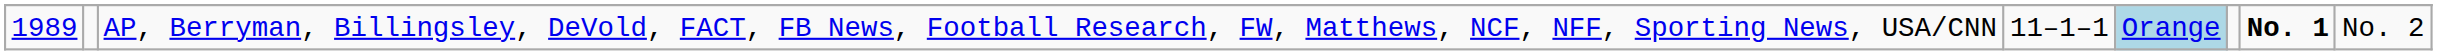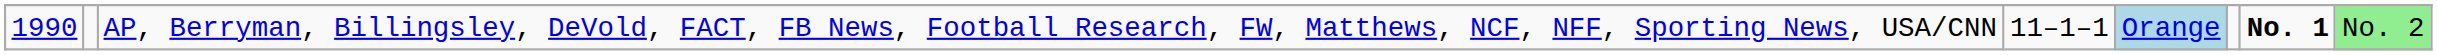(45, 27) 1989 -> (45, 27) 1990
(2383, 27) no background -> (2383, 27) lightgreen background
